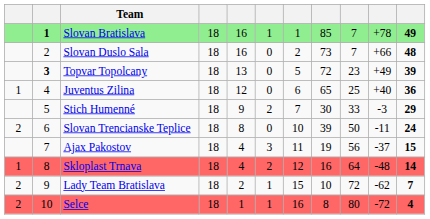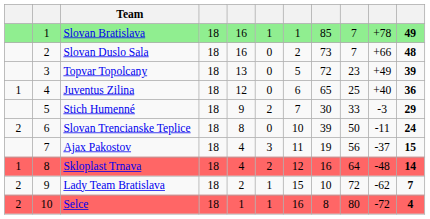(47, 33) bold -> (47, 33) normal
(47, 71) bold -> (47, 71) normal
